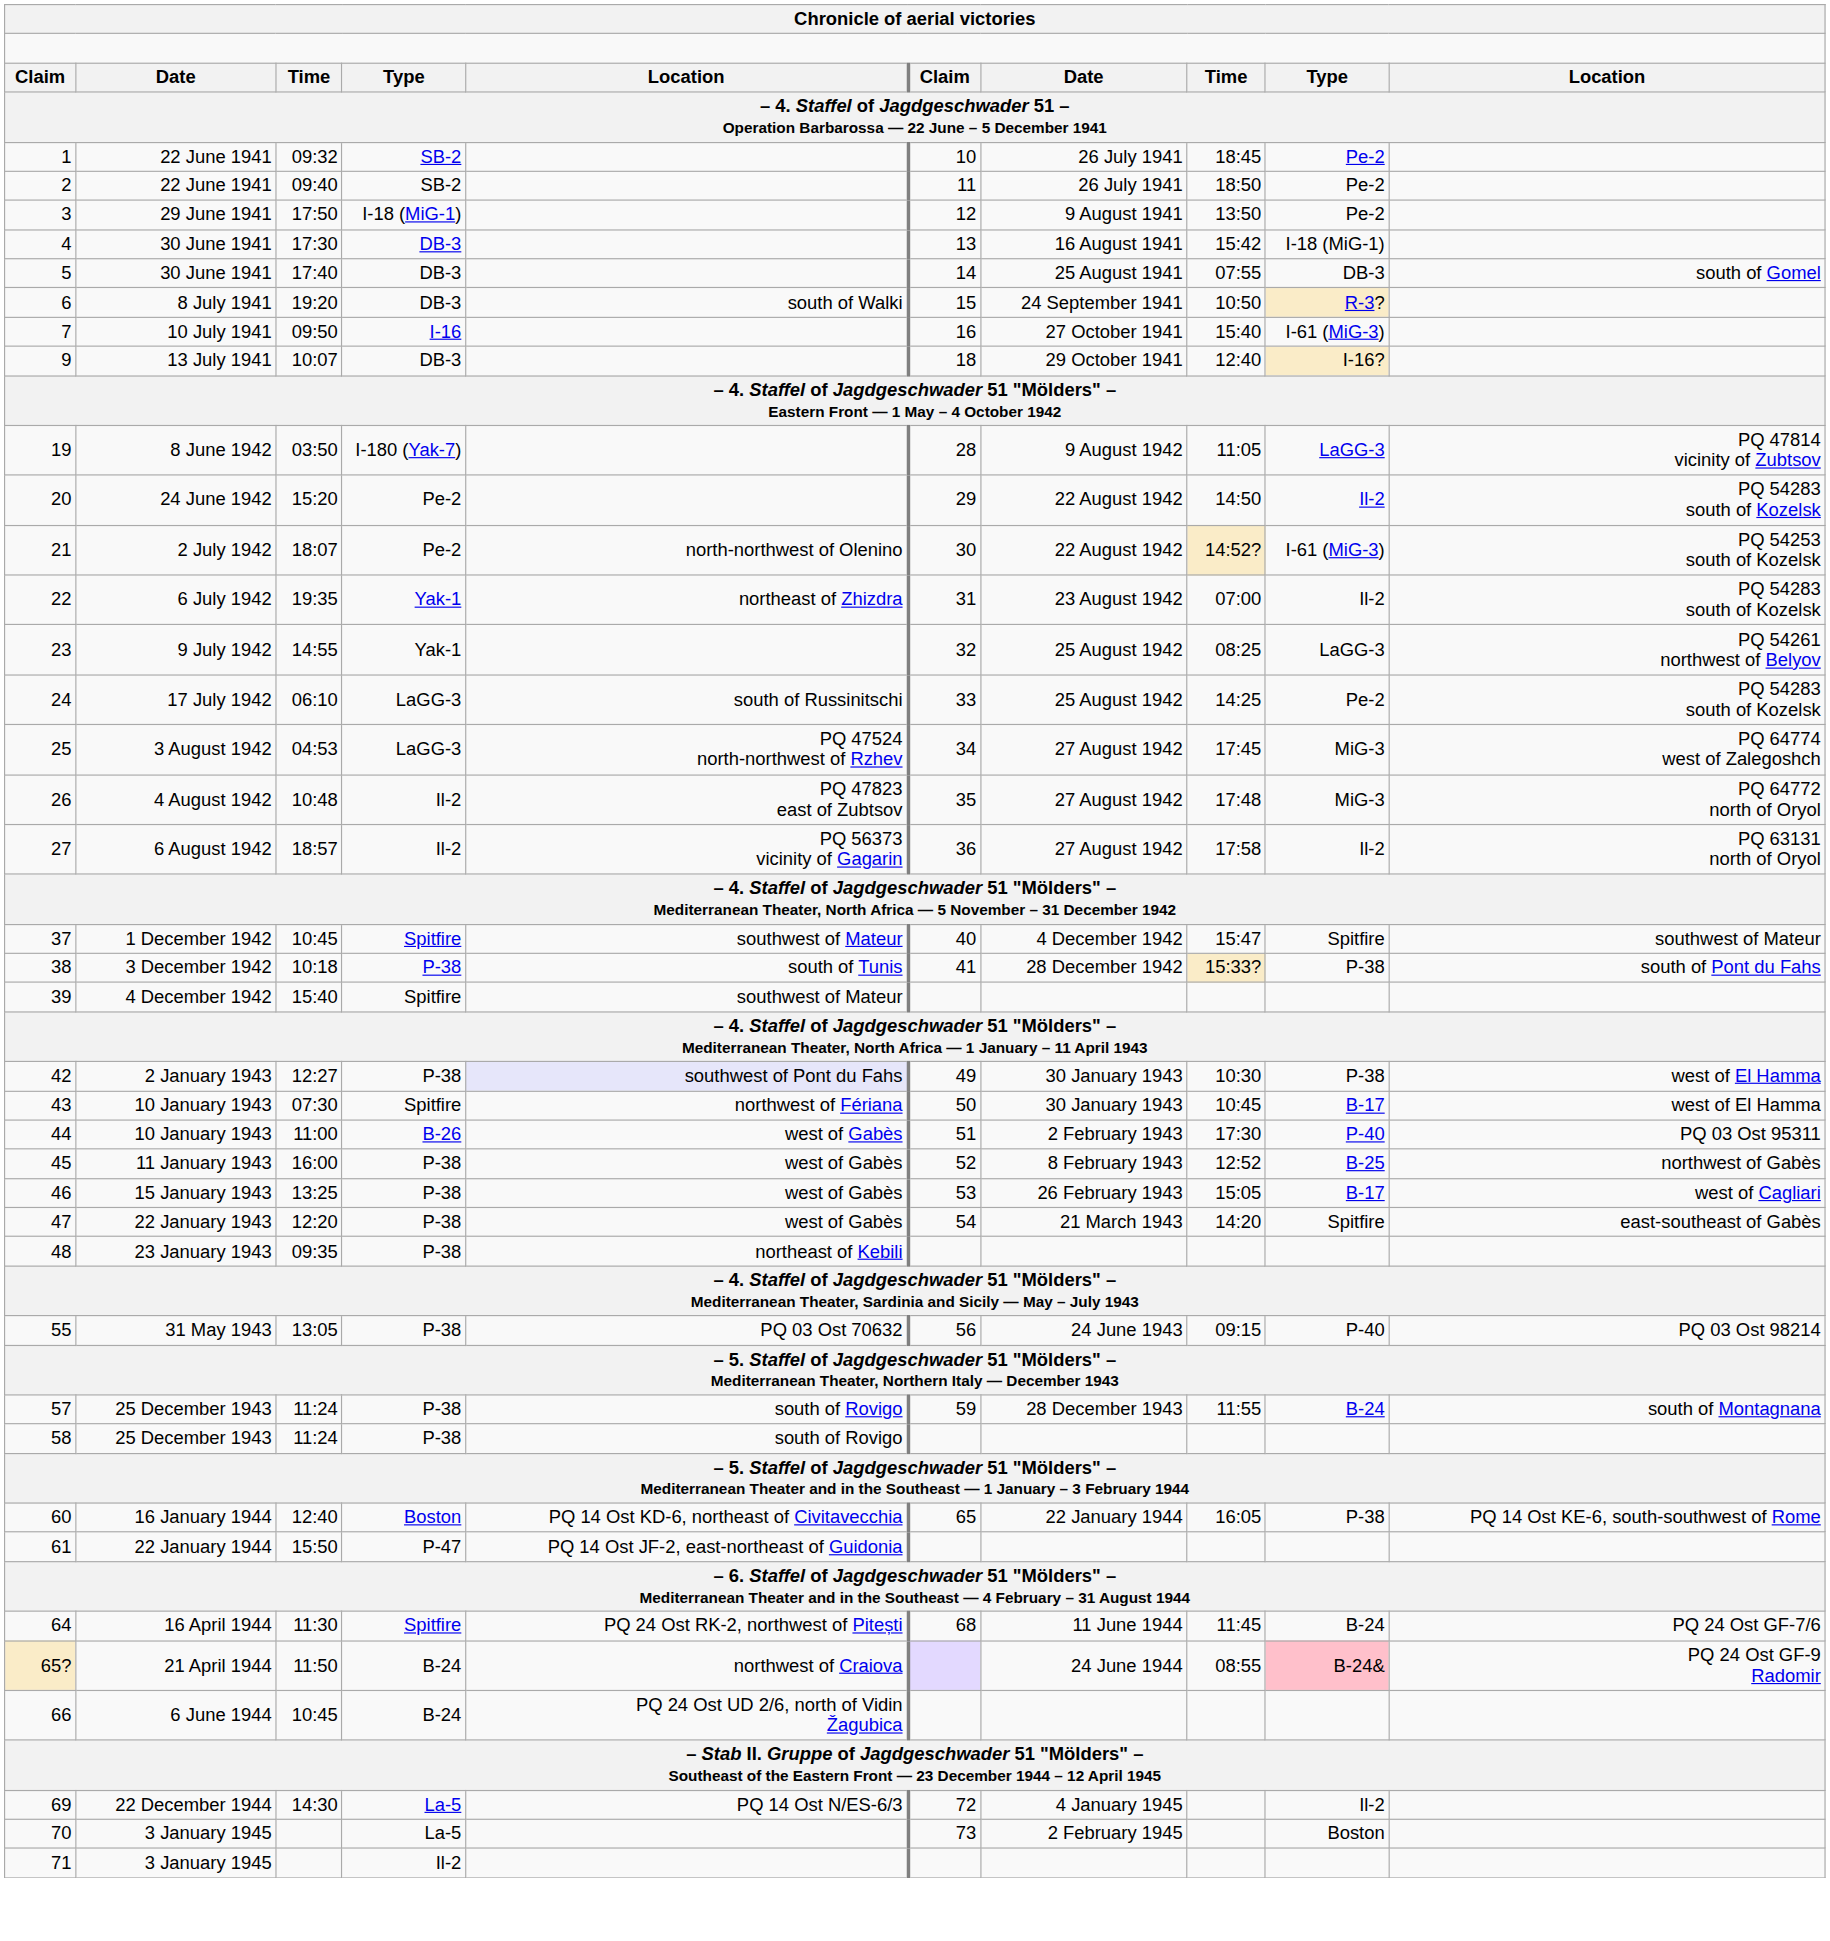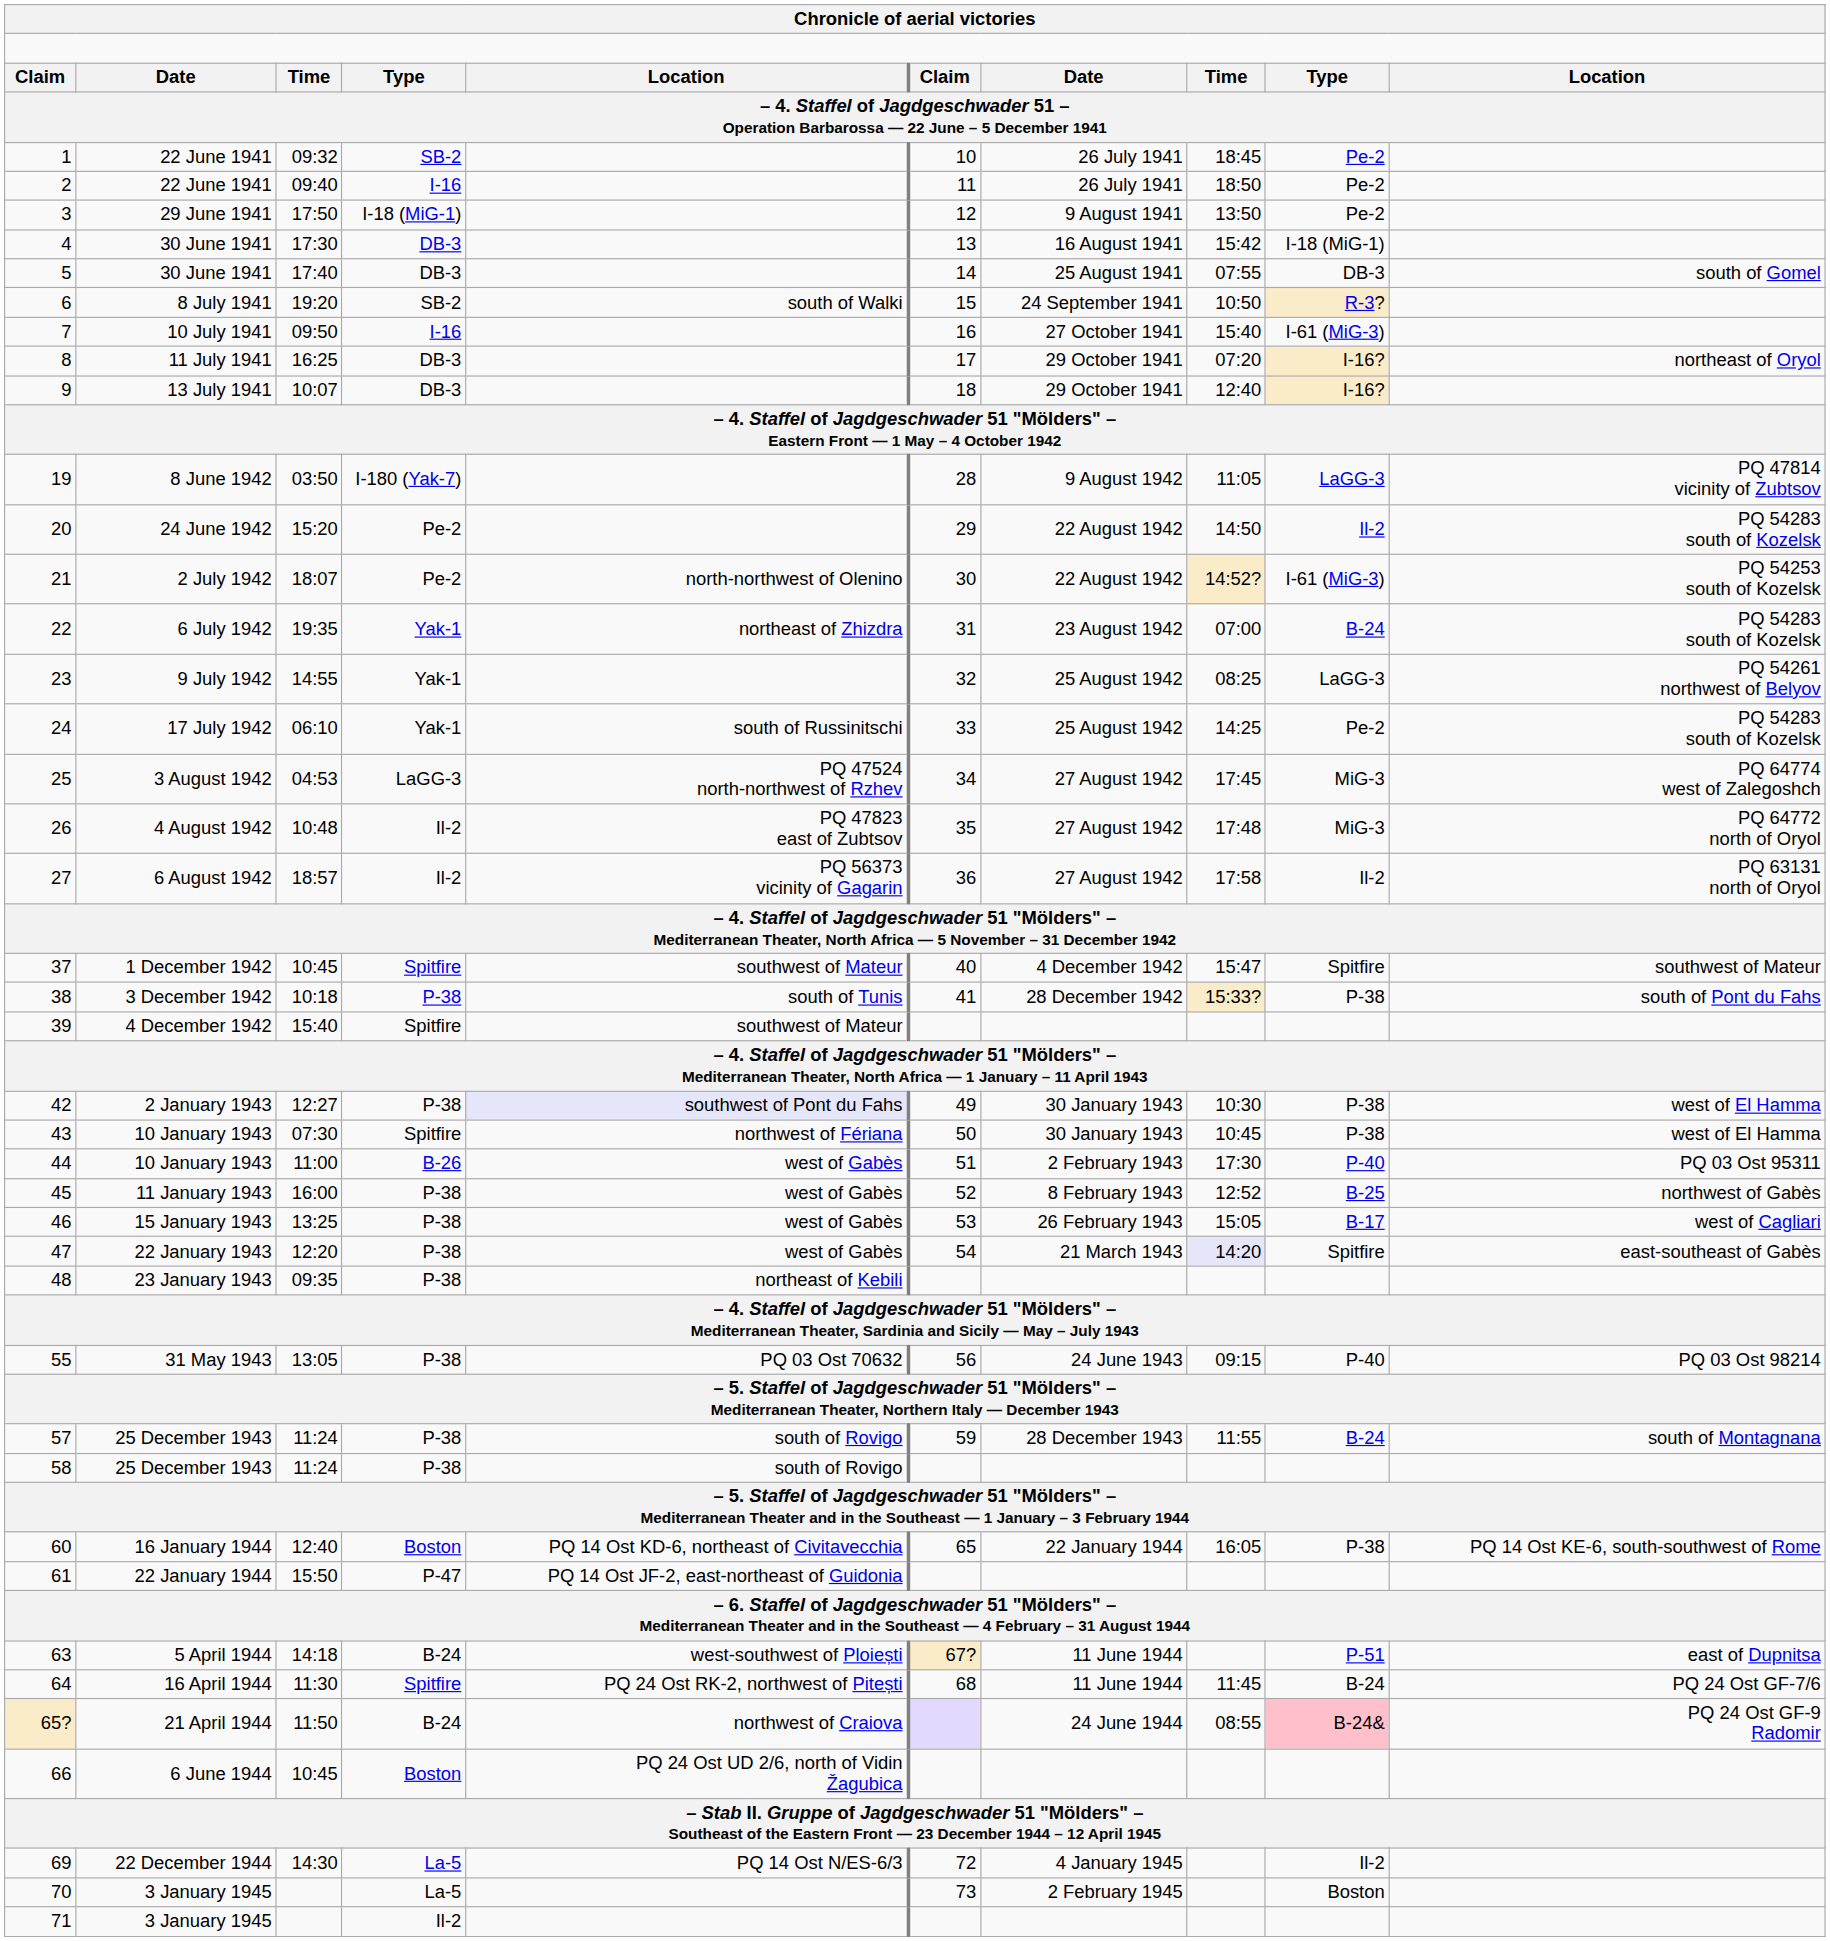(441, 185) SB-2 -> (445, 185) I-16
(440, 302) DB-3 -> (441, 302) SB-2
+ row: (66, 360)
(1372, 599) Il-2 -> (1365, 629) B-24
(429, 699) LaGG-3 -> (438, 728) Yak-1
(1365, 1105) B-17 -> (1365, 1134) P-38
(1238, 1221) no background -> (1238, 1251) lavender background
+ row: (61, 1654)
(442, 1715) B-24 -> (433, 1773) Boston
